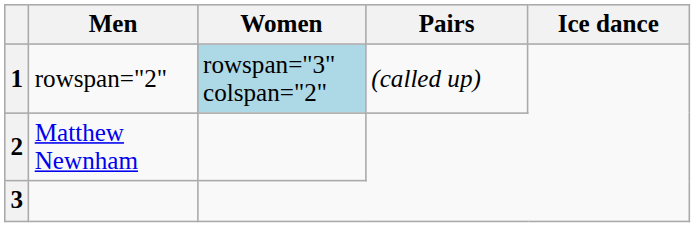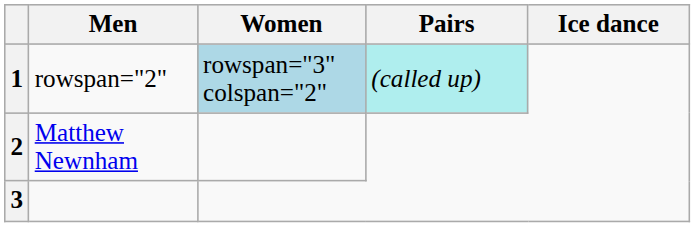(426, 78) no background -> (426, 78) paleturquoise background
